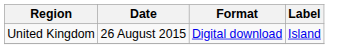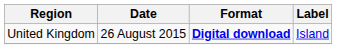(237, 33) normal -> (241, 33) bold
